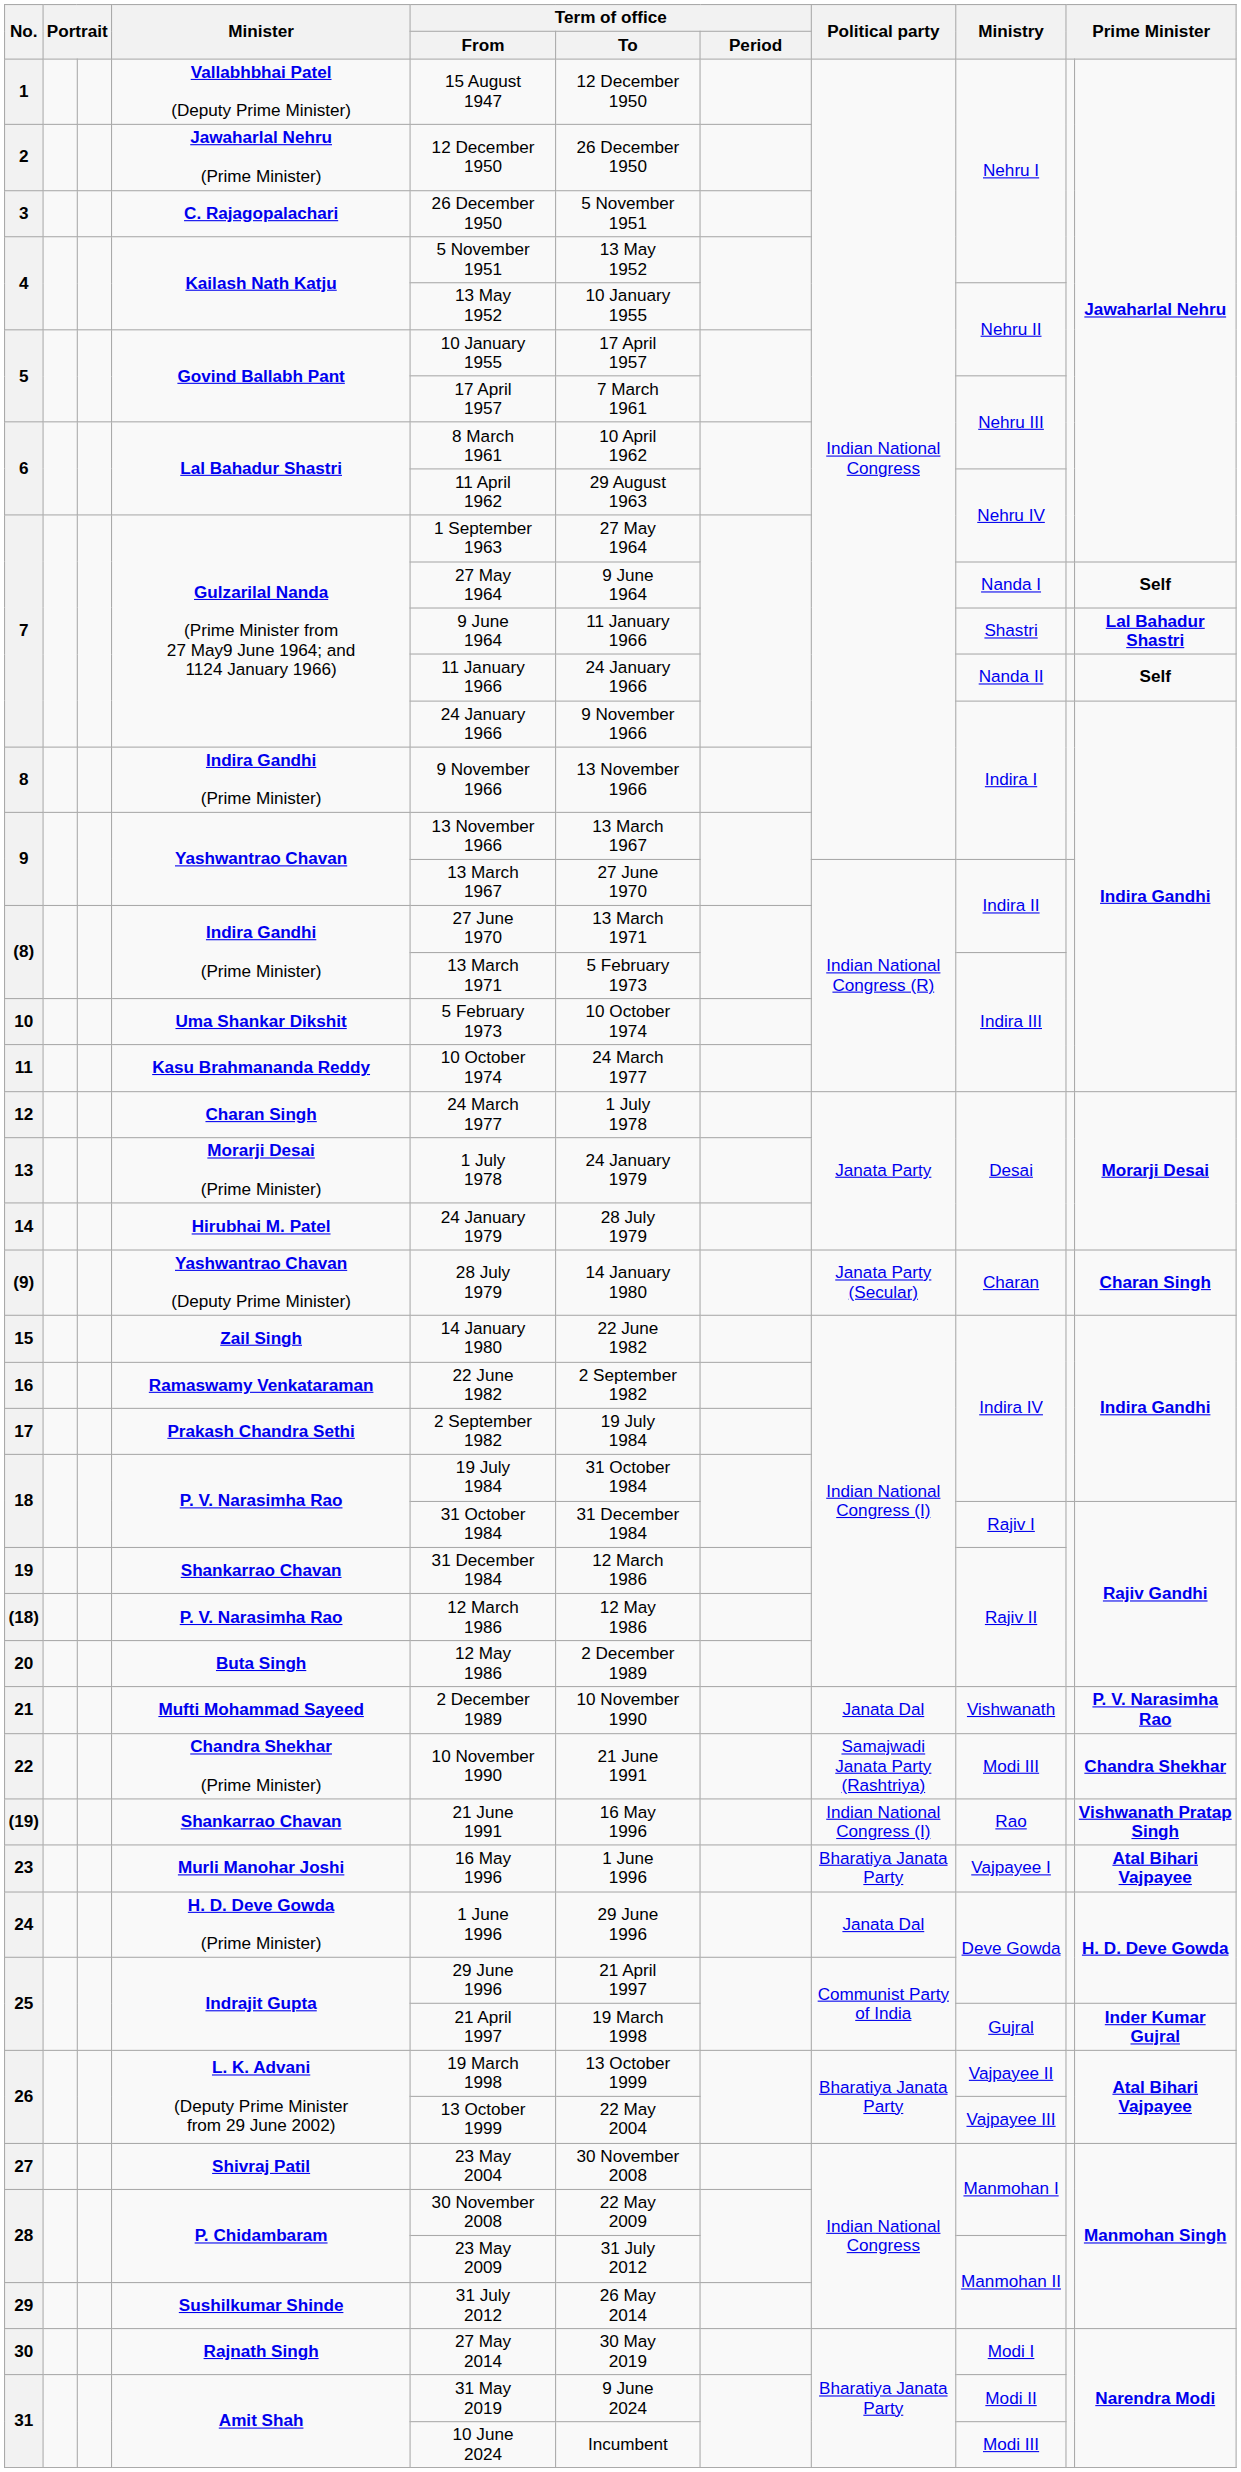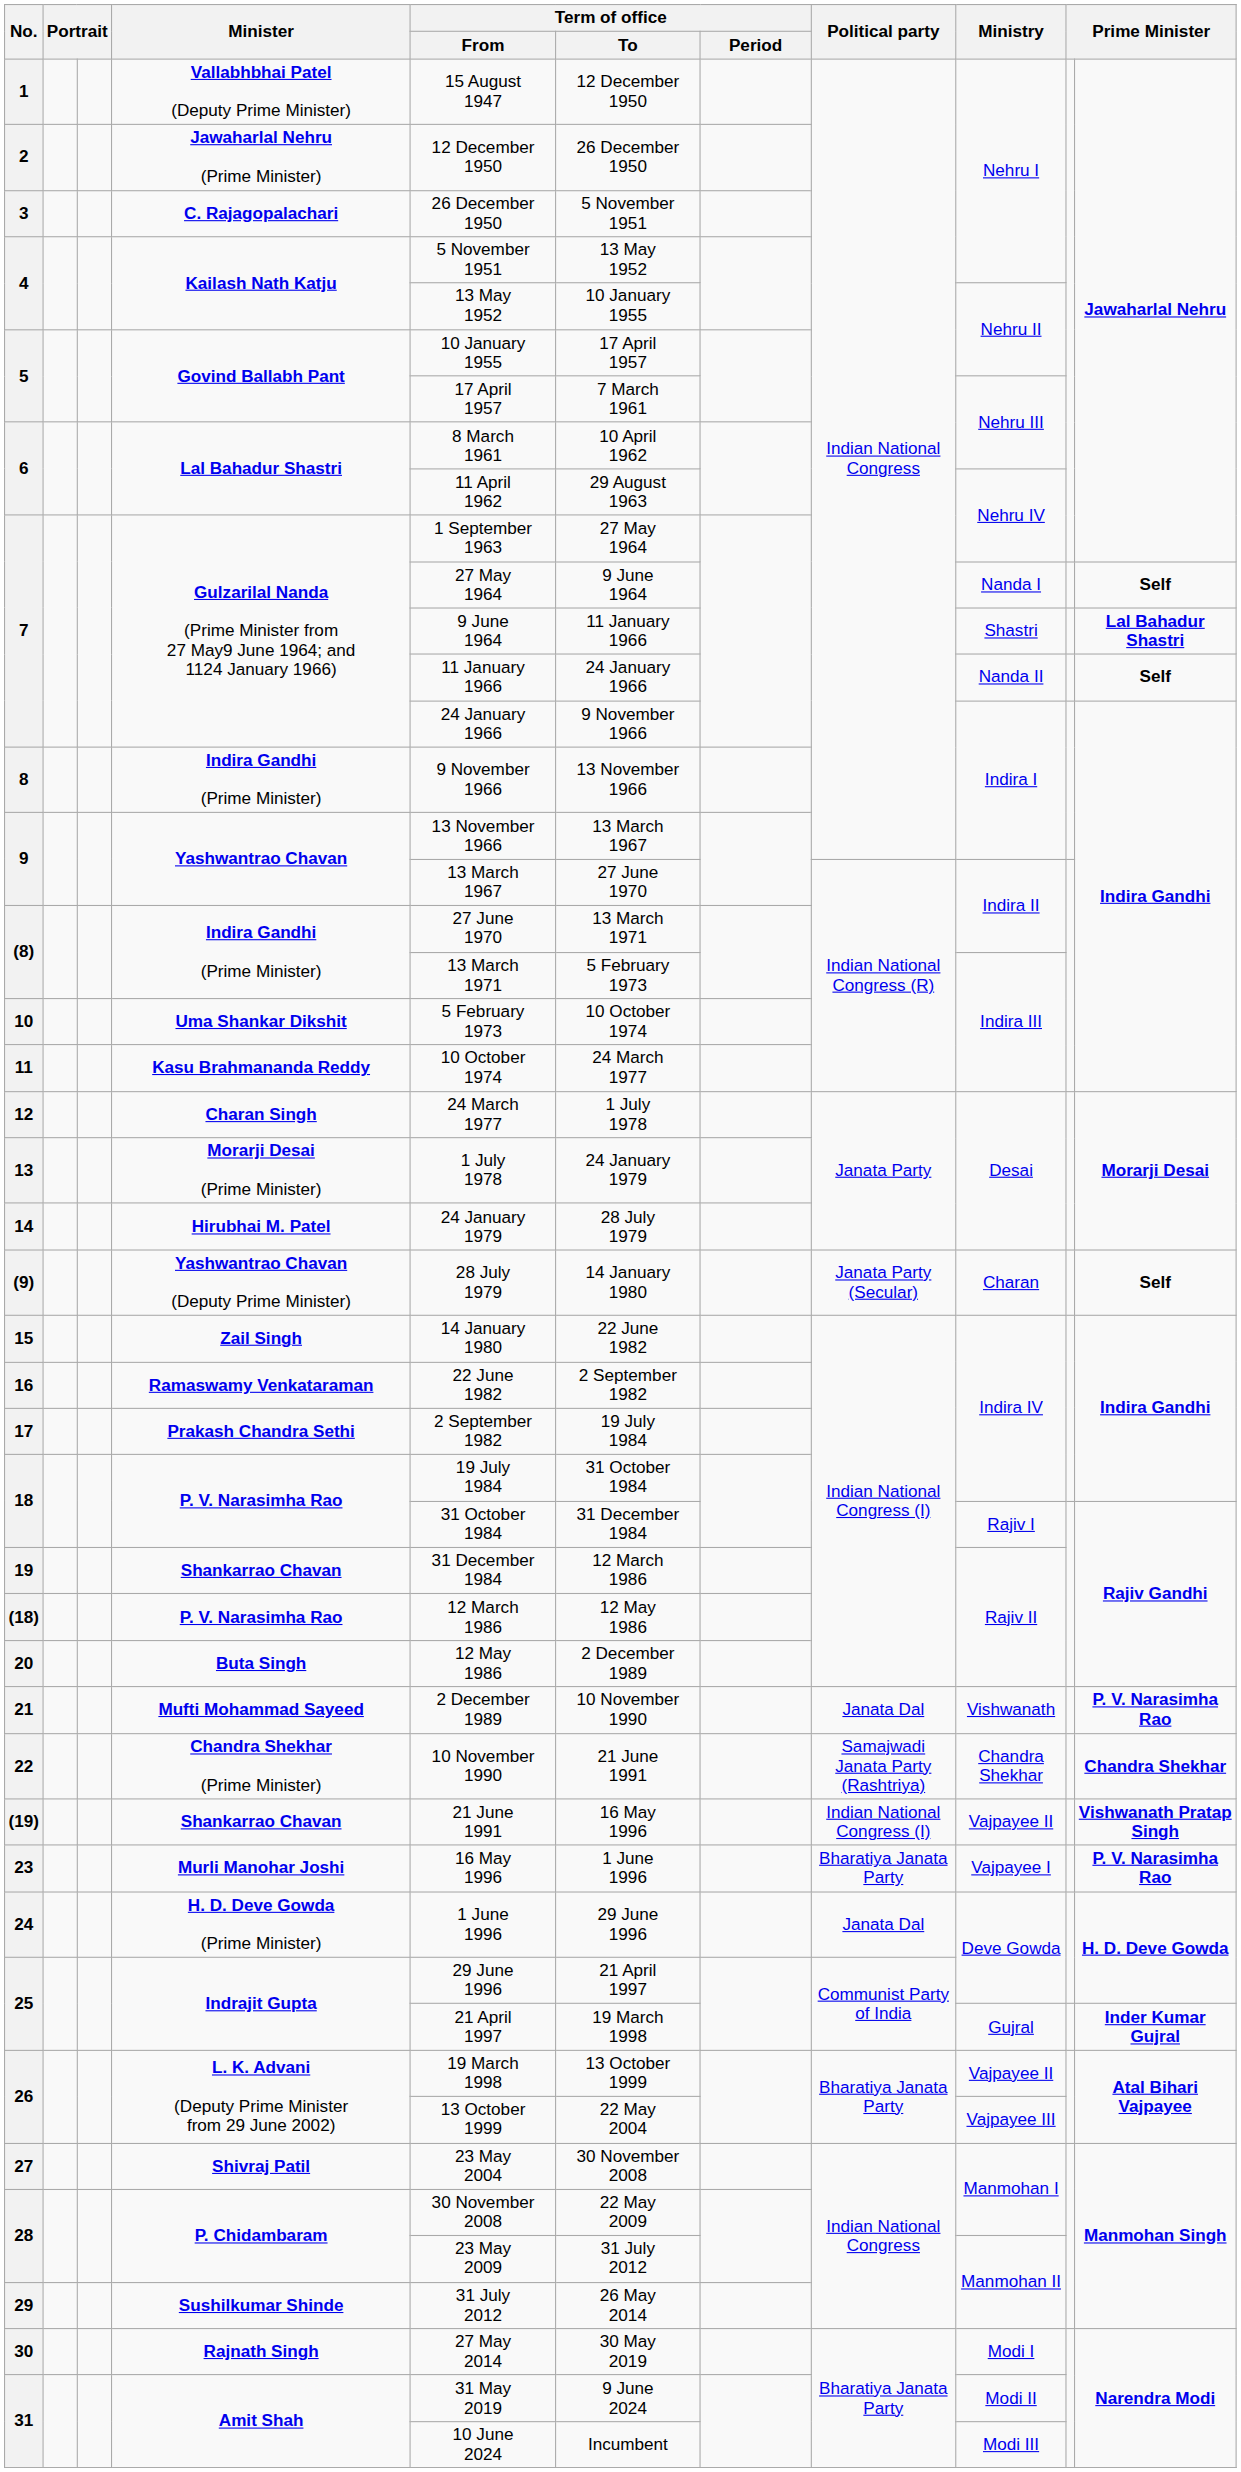(1155, 1282) Charan Singh -> (1155, 1282) Self
(1011, 1765) Modi III -> (1011, 1765) Chandra Shekhar
(1011, 1821) Rao -> (1011, 1821) Vajpayee II
(1155, 1868) Atal Bihari Vajpayee -> (1155, 1868) P. V. Narasimha Rao
